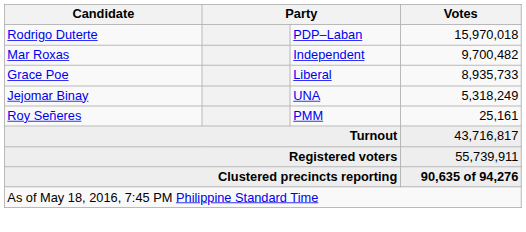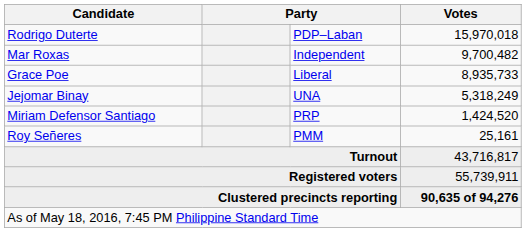+ row: (81, 116)
